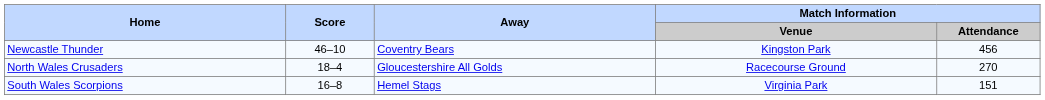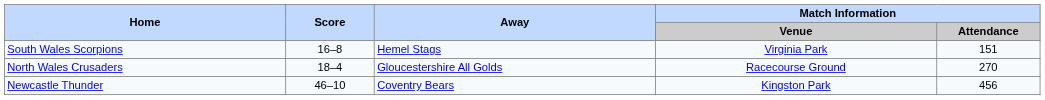rows swapped: (55, 50) <-> (65, 86)
